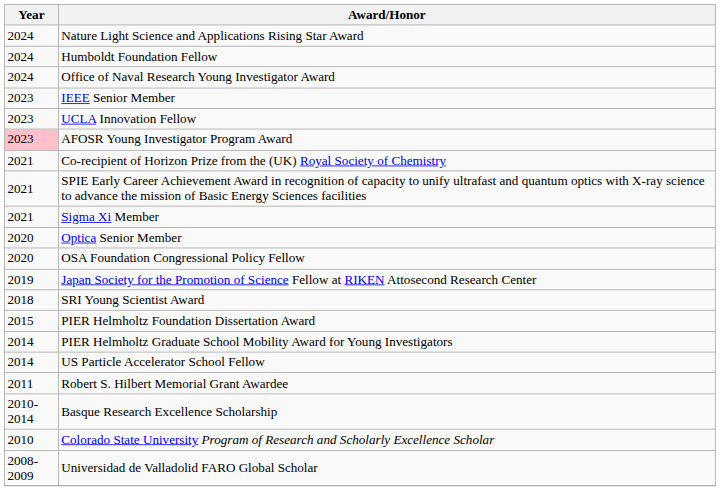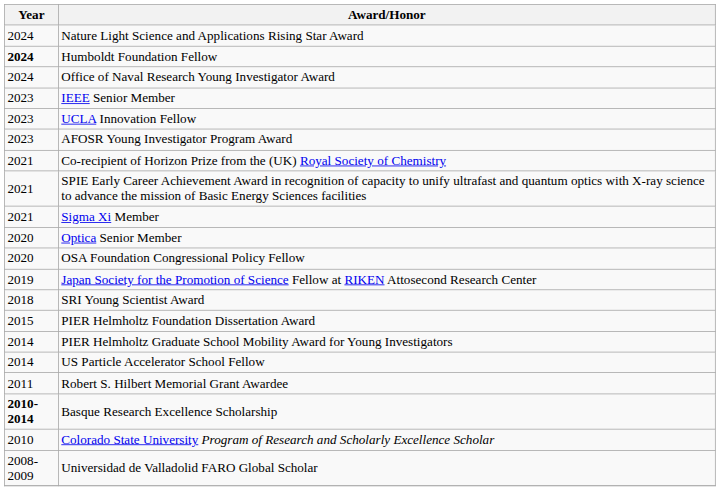(21, 56) normal -> (21, 56) bold
(21, 139) pink background -> (21, 139) no background
(23, 411) normal -> (23, 411) bold
